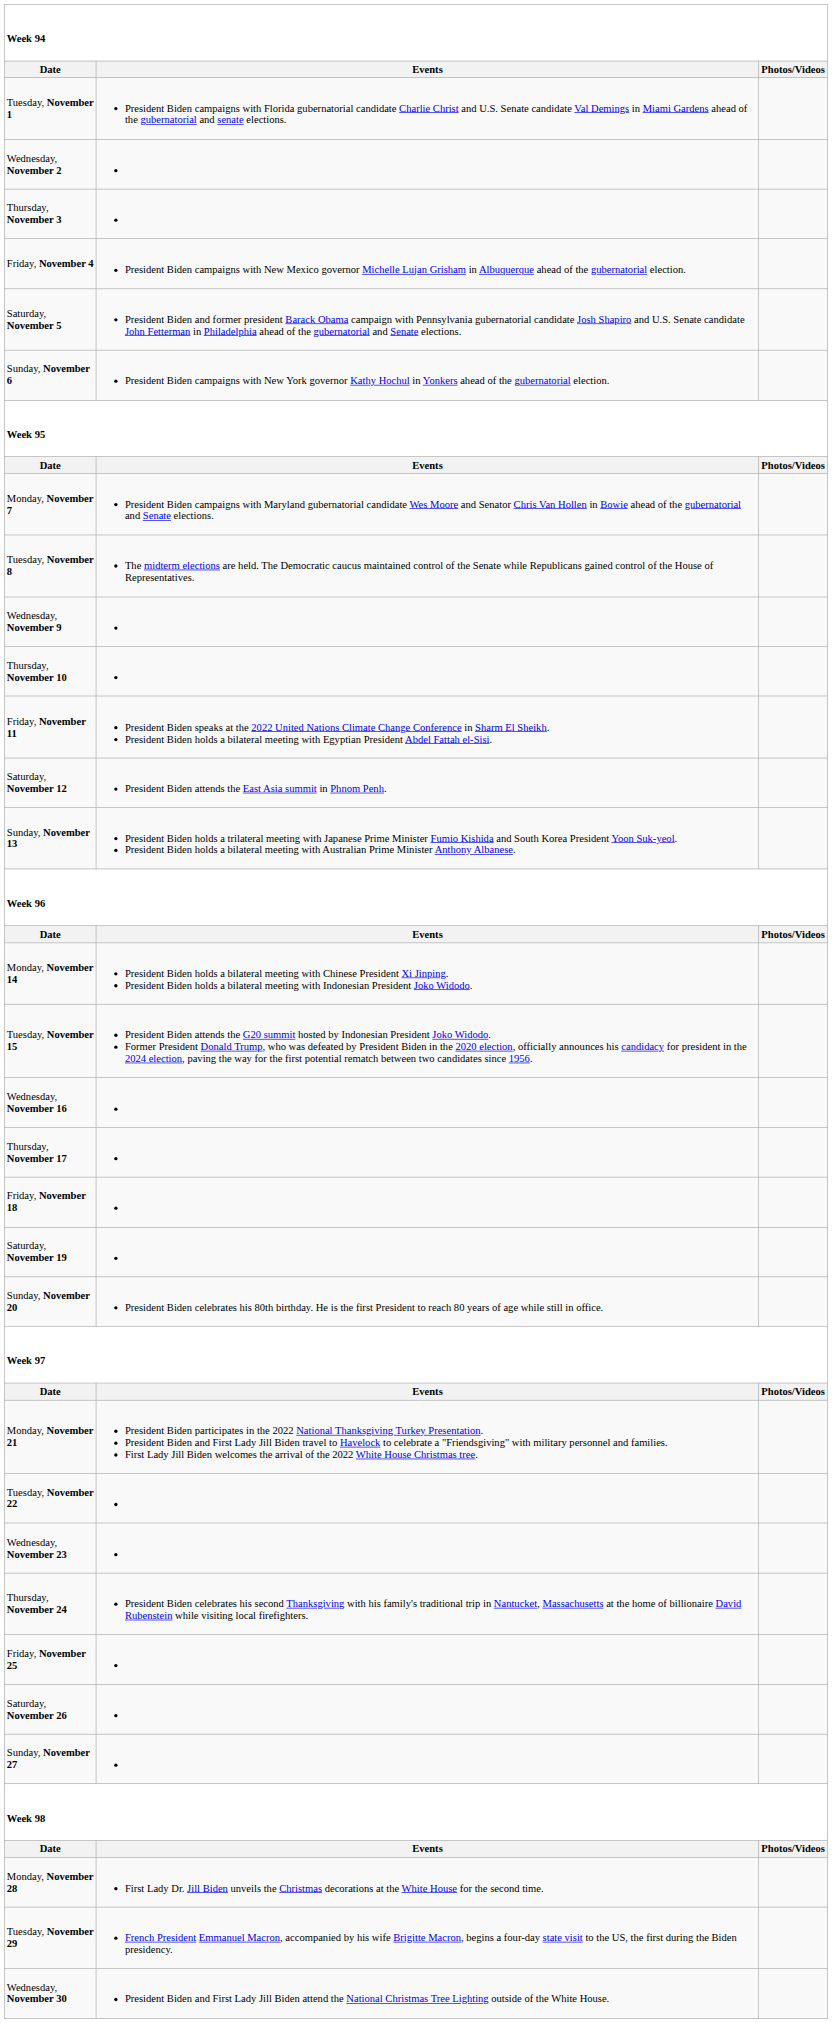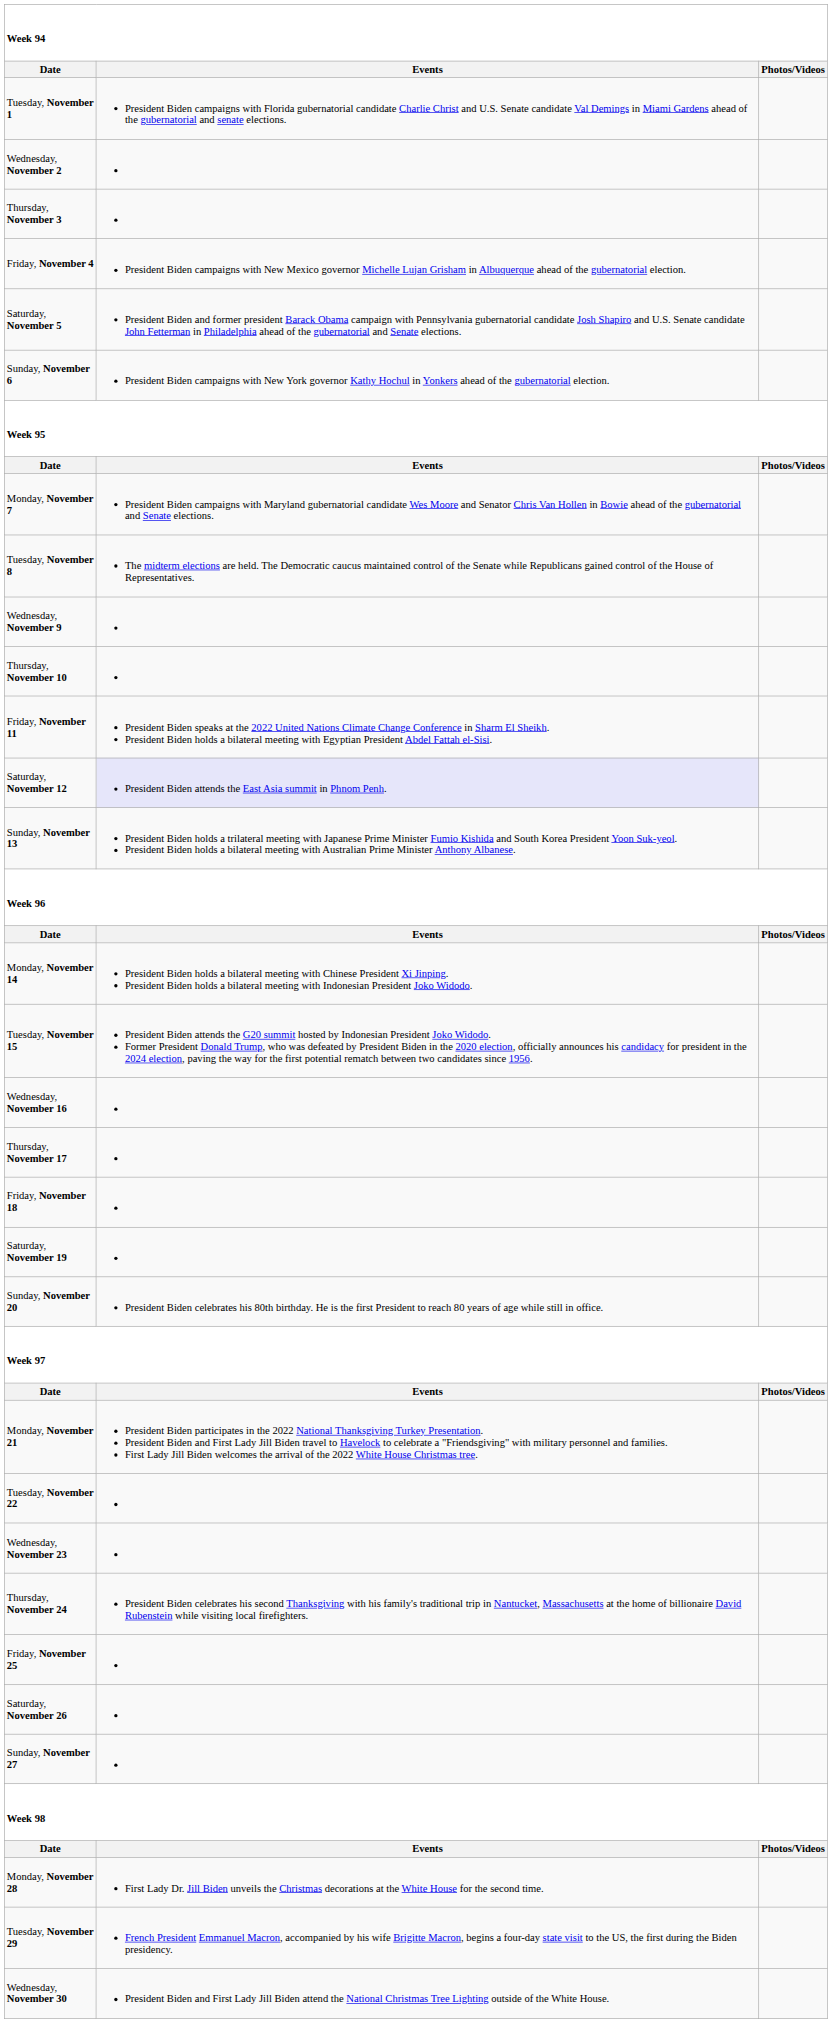(427, 789) no background -> (427, 789) lavender background
